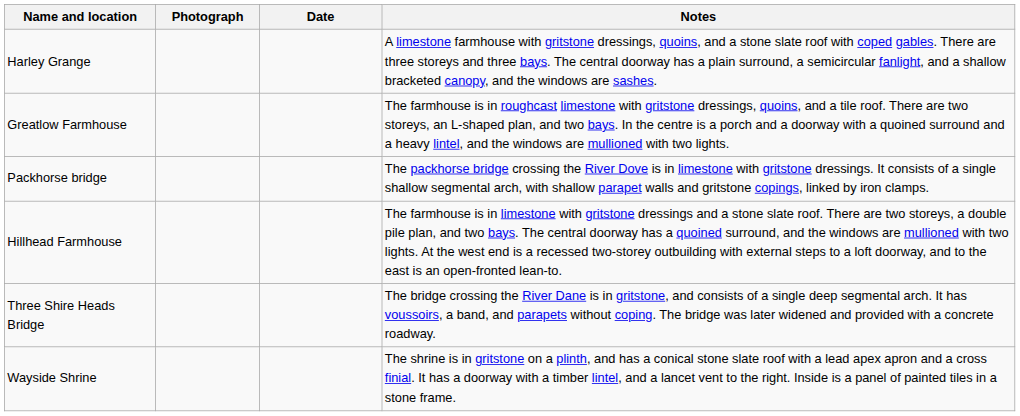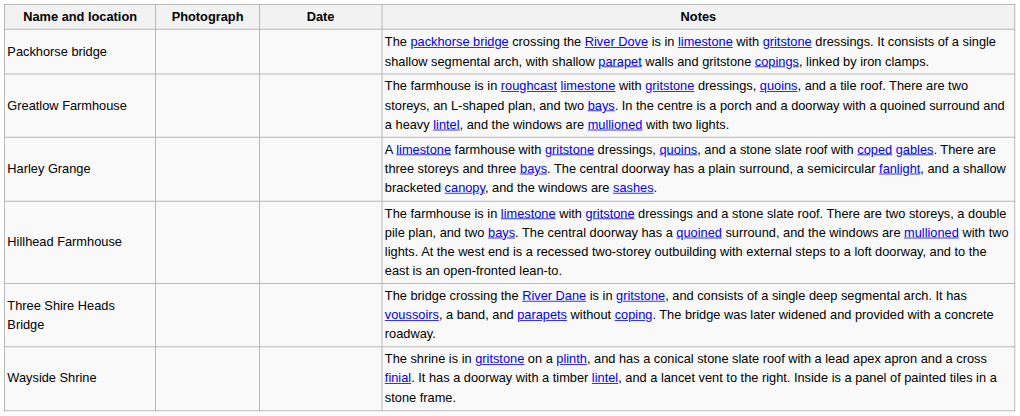rows swapped: (57, 178) <-> (49, 61)
